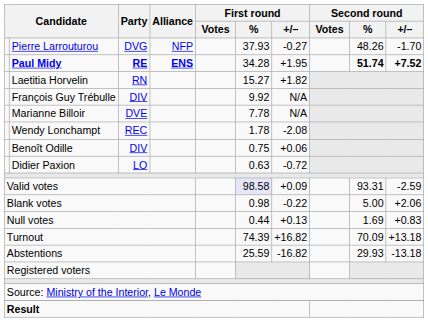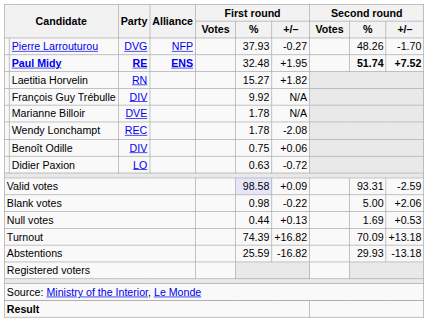(256, 63) 34.28 -> (256, 63) 32.48
(259, 114) 7.78 -> (259, 114) 1.78
(408, 220) +0.83 -> (408, 220) +0.53
